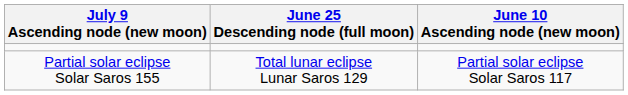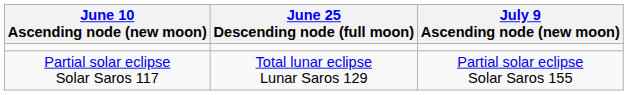columns swapped: (520, 24) <-> (107, 24)
